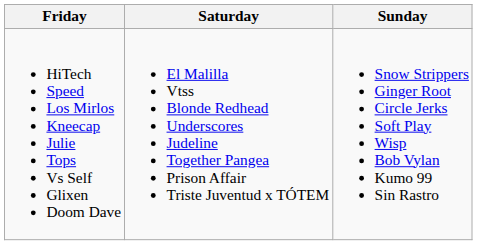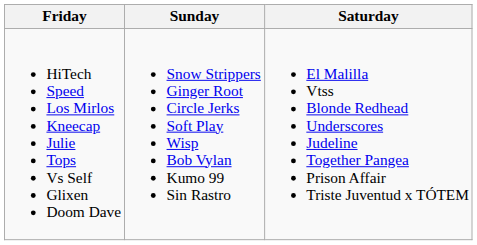columns swapped: (229, 16) <-> (403, 16)
